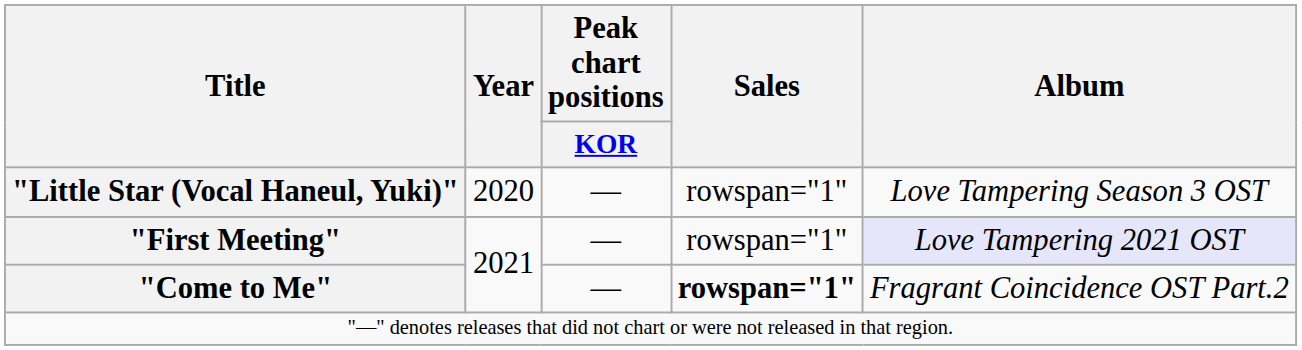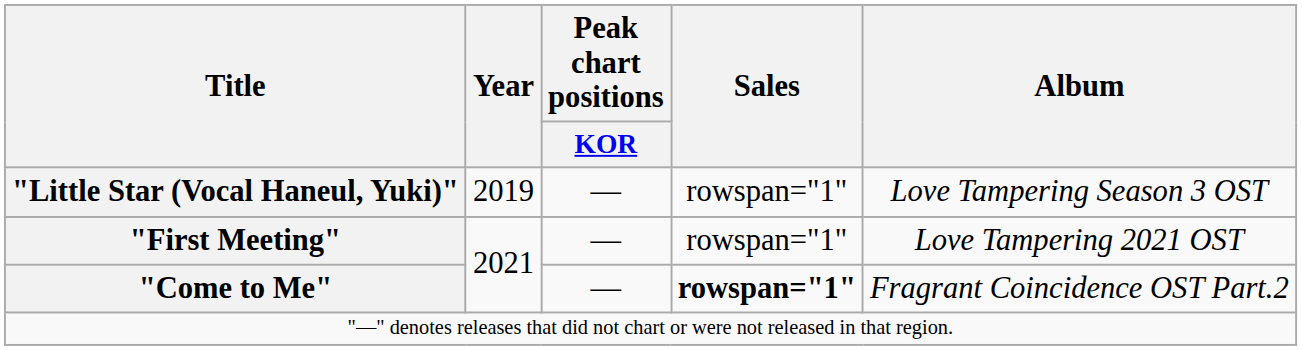(503, 191) 2020 -> (503, 191) 2019
(1079, 239) lavender background -> (1079, 239) no background
